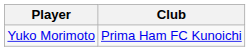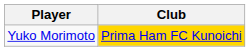(171, 35) no background -> (171, 35) gold background
